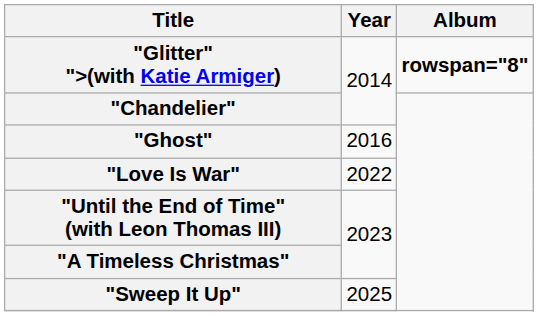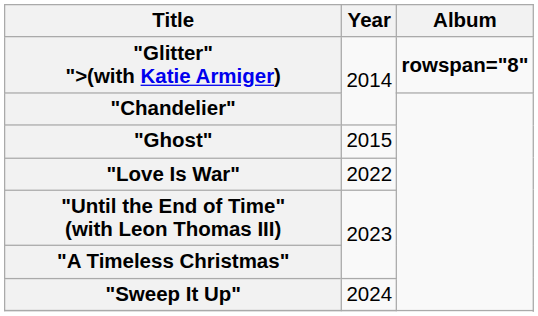(369, 141) 2016 -> (369, 141) 2015
(369, 294) 2025 -> (369, 294) 2024
